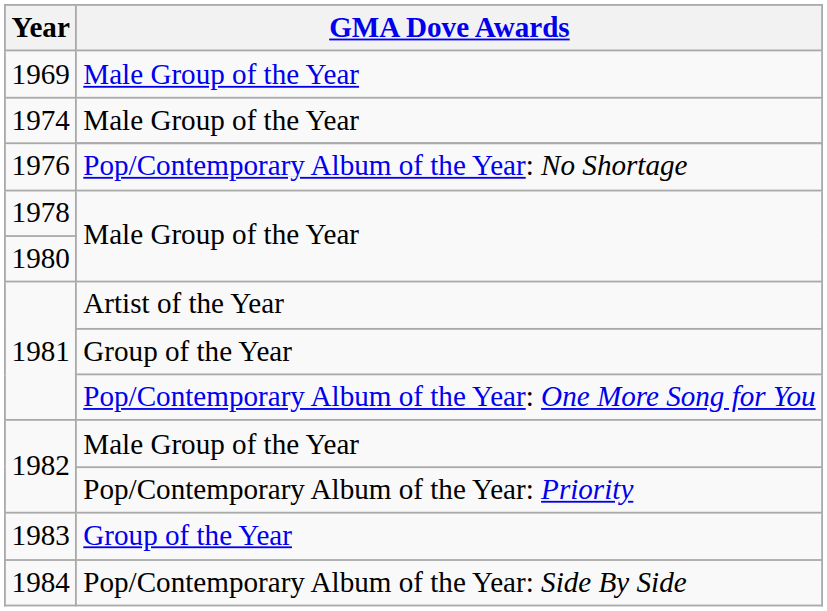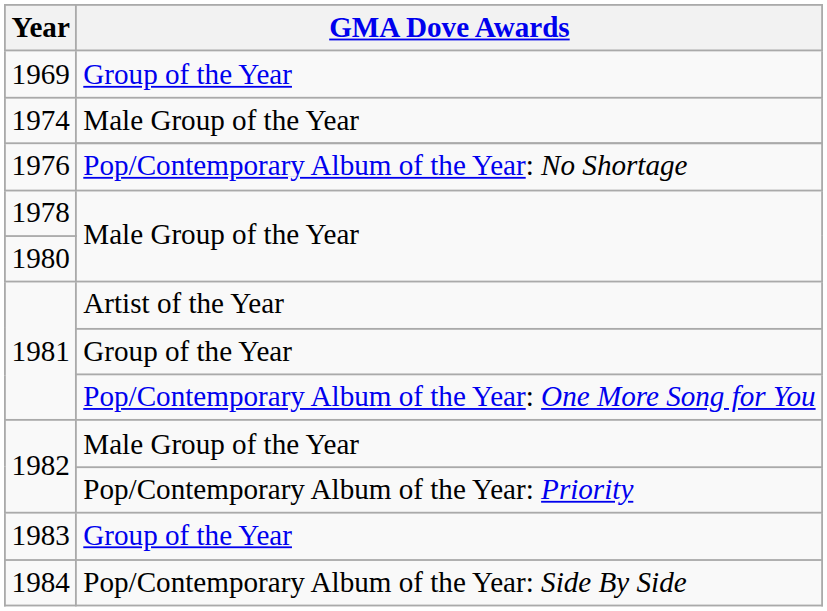(221, 73) Male Group of the Year -> (188, 73) Group of the Year
